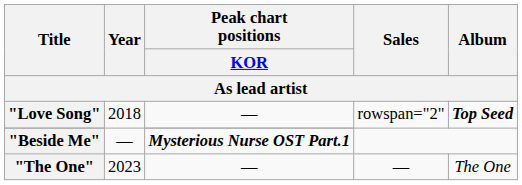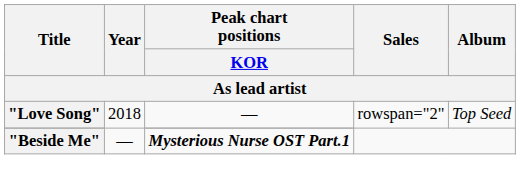(483, 114) bold -> (482, 114) normal
- row: (54, 166)
